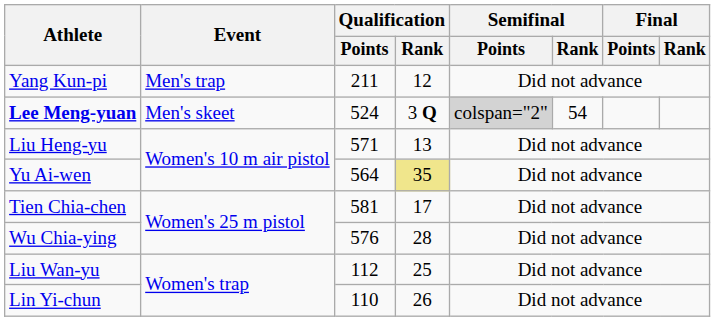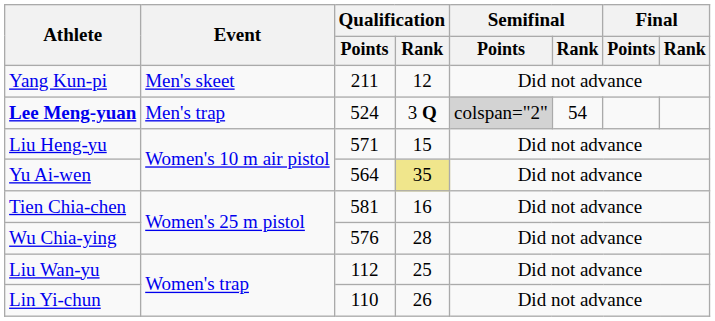(185, 81) Men's trap -> (190, 81) Men's skeet
(190, 112) Men's skeet -> (185, 112) Men's trap
(422, 144) 13 -> (422, 144) 15
(422, 206) 17 -> (422, 206) 16
